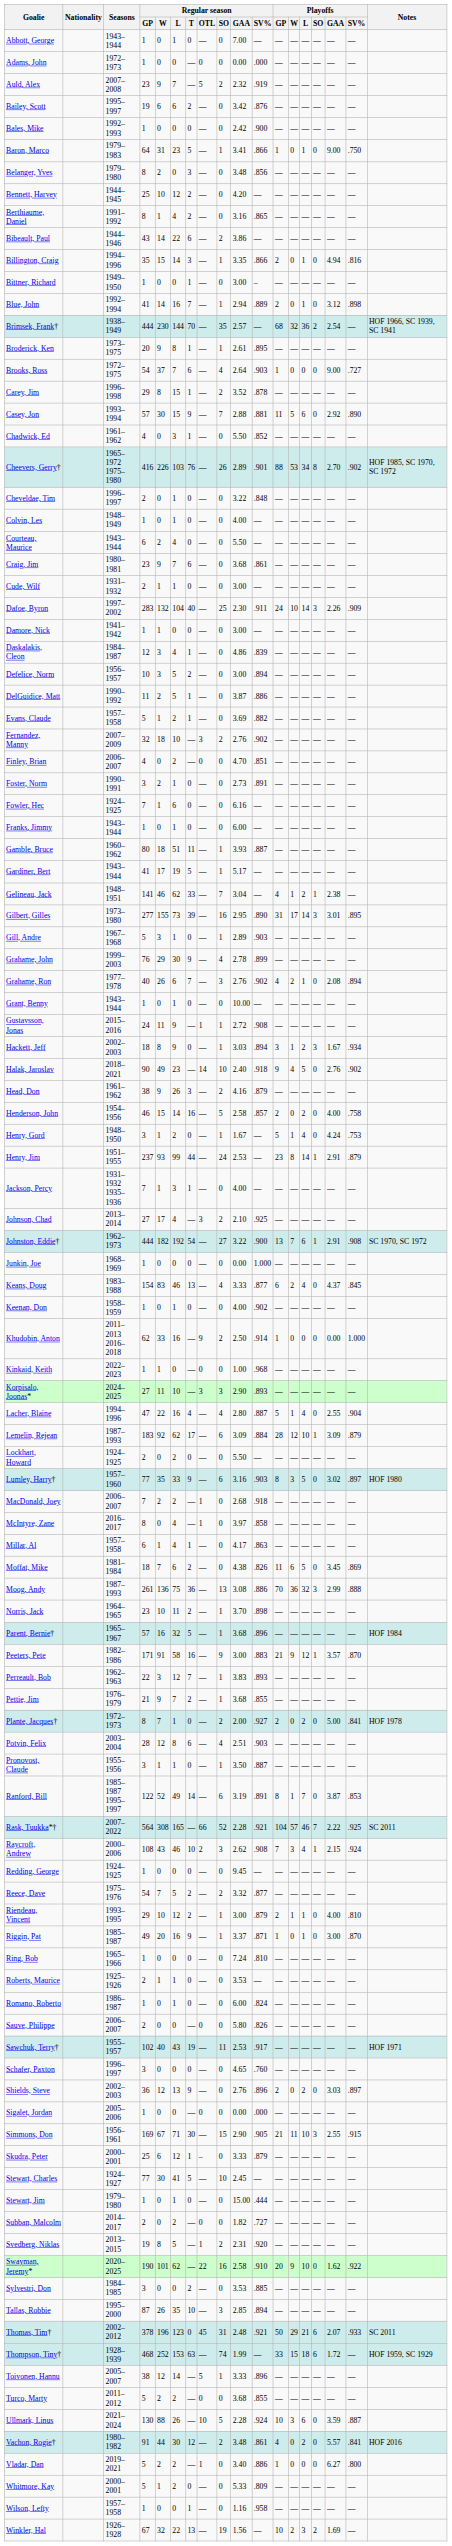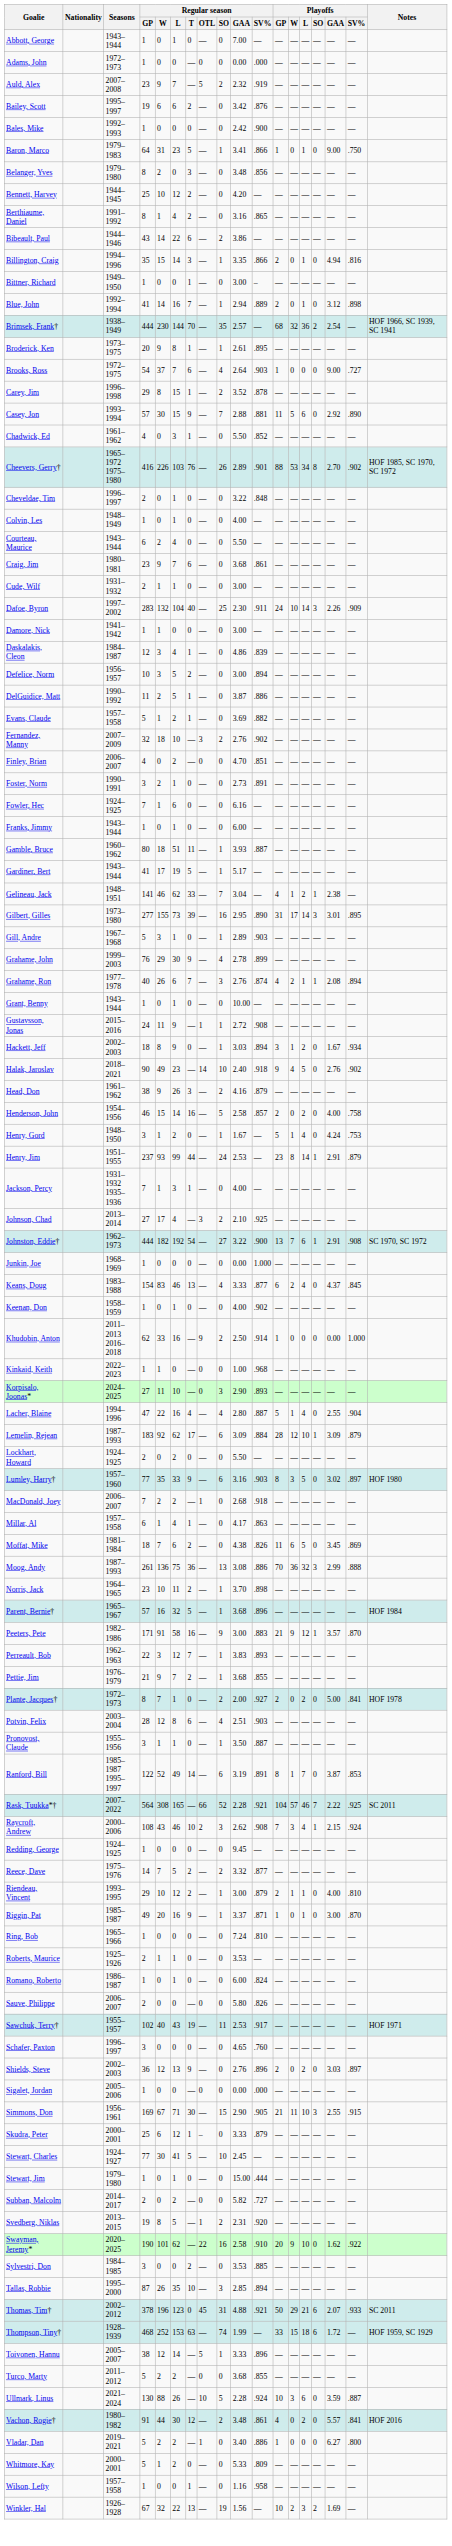(261, 981) .902 -> (261, 981) .874
(315, 981) 0 -> (315, 981) 1
(315, 1047) 3 -> (315, 1047) 0
(201, 1392) 3 -> (201, 1392) 0
- row: (30, 1523)
(146, 1893) 54 -> (146, 1871) 14
(240, 2223) 1.82 -> (240, 2201) 5.82
(240, 2332) 2.48 -> (240, 2310) 4.88
